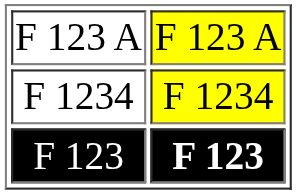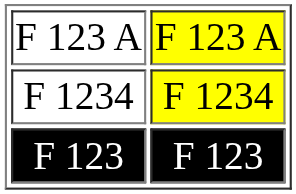(218, 155) bold -> (218, 155) normal
